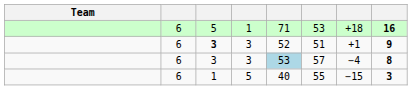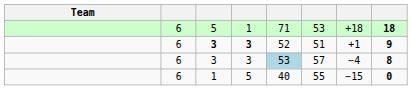(389, 29) 16 -> (389, 29) 18
(249, 45) normal -> (249, 45) bold
(389, 77) 3 -> (389, 77) 0
